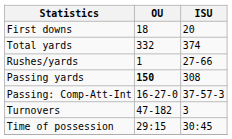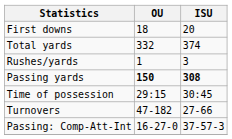(198, 62) 27-66 -> (186, 62) 3
(192, 78) normal -> (192, 78) bold
rows swapped: (69, 94) <-> (60, 126)
(186, 110) 3 -> (198, 110) 27-66
